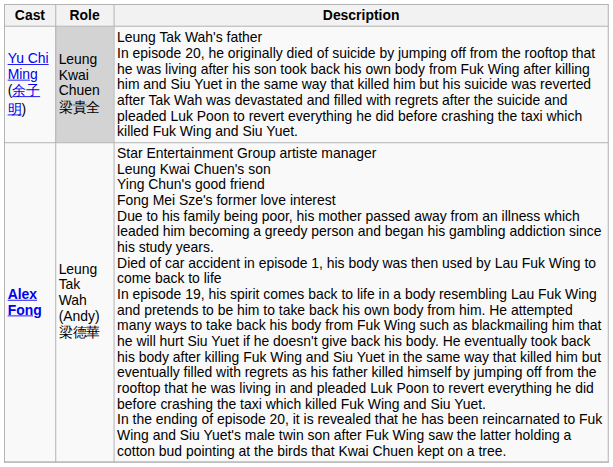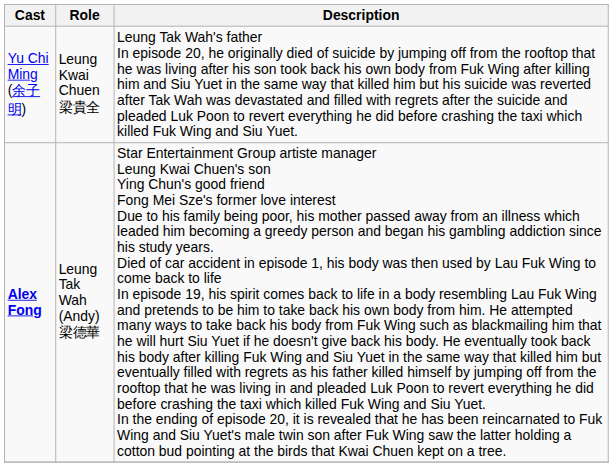(80, 83) lightgrey background -> (80, 83) no background
